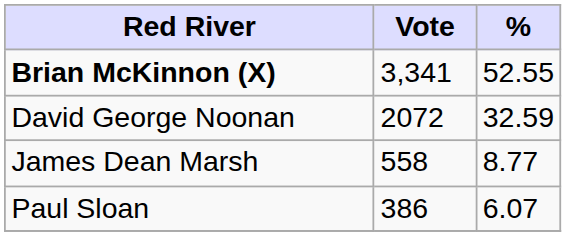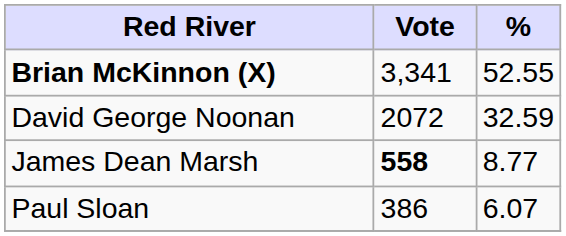(404, 162) normal -> (404, 162) bold
